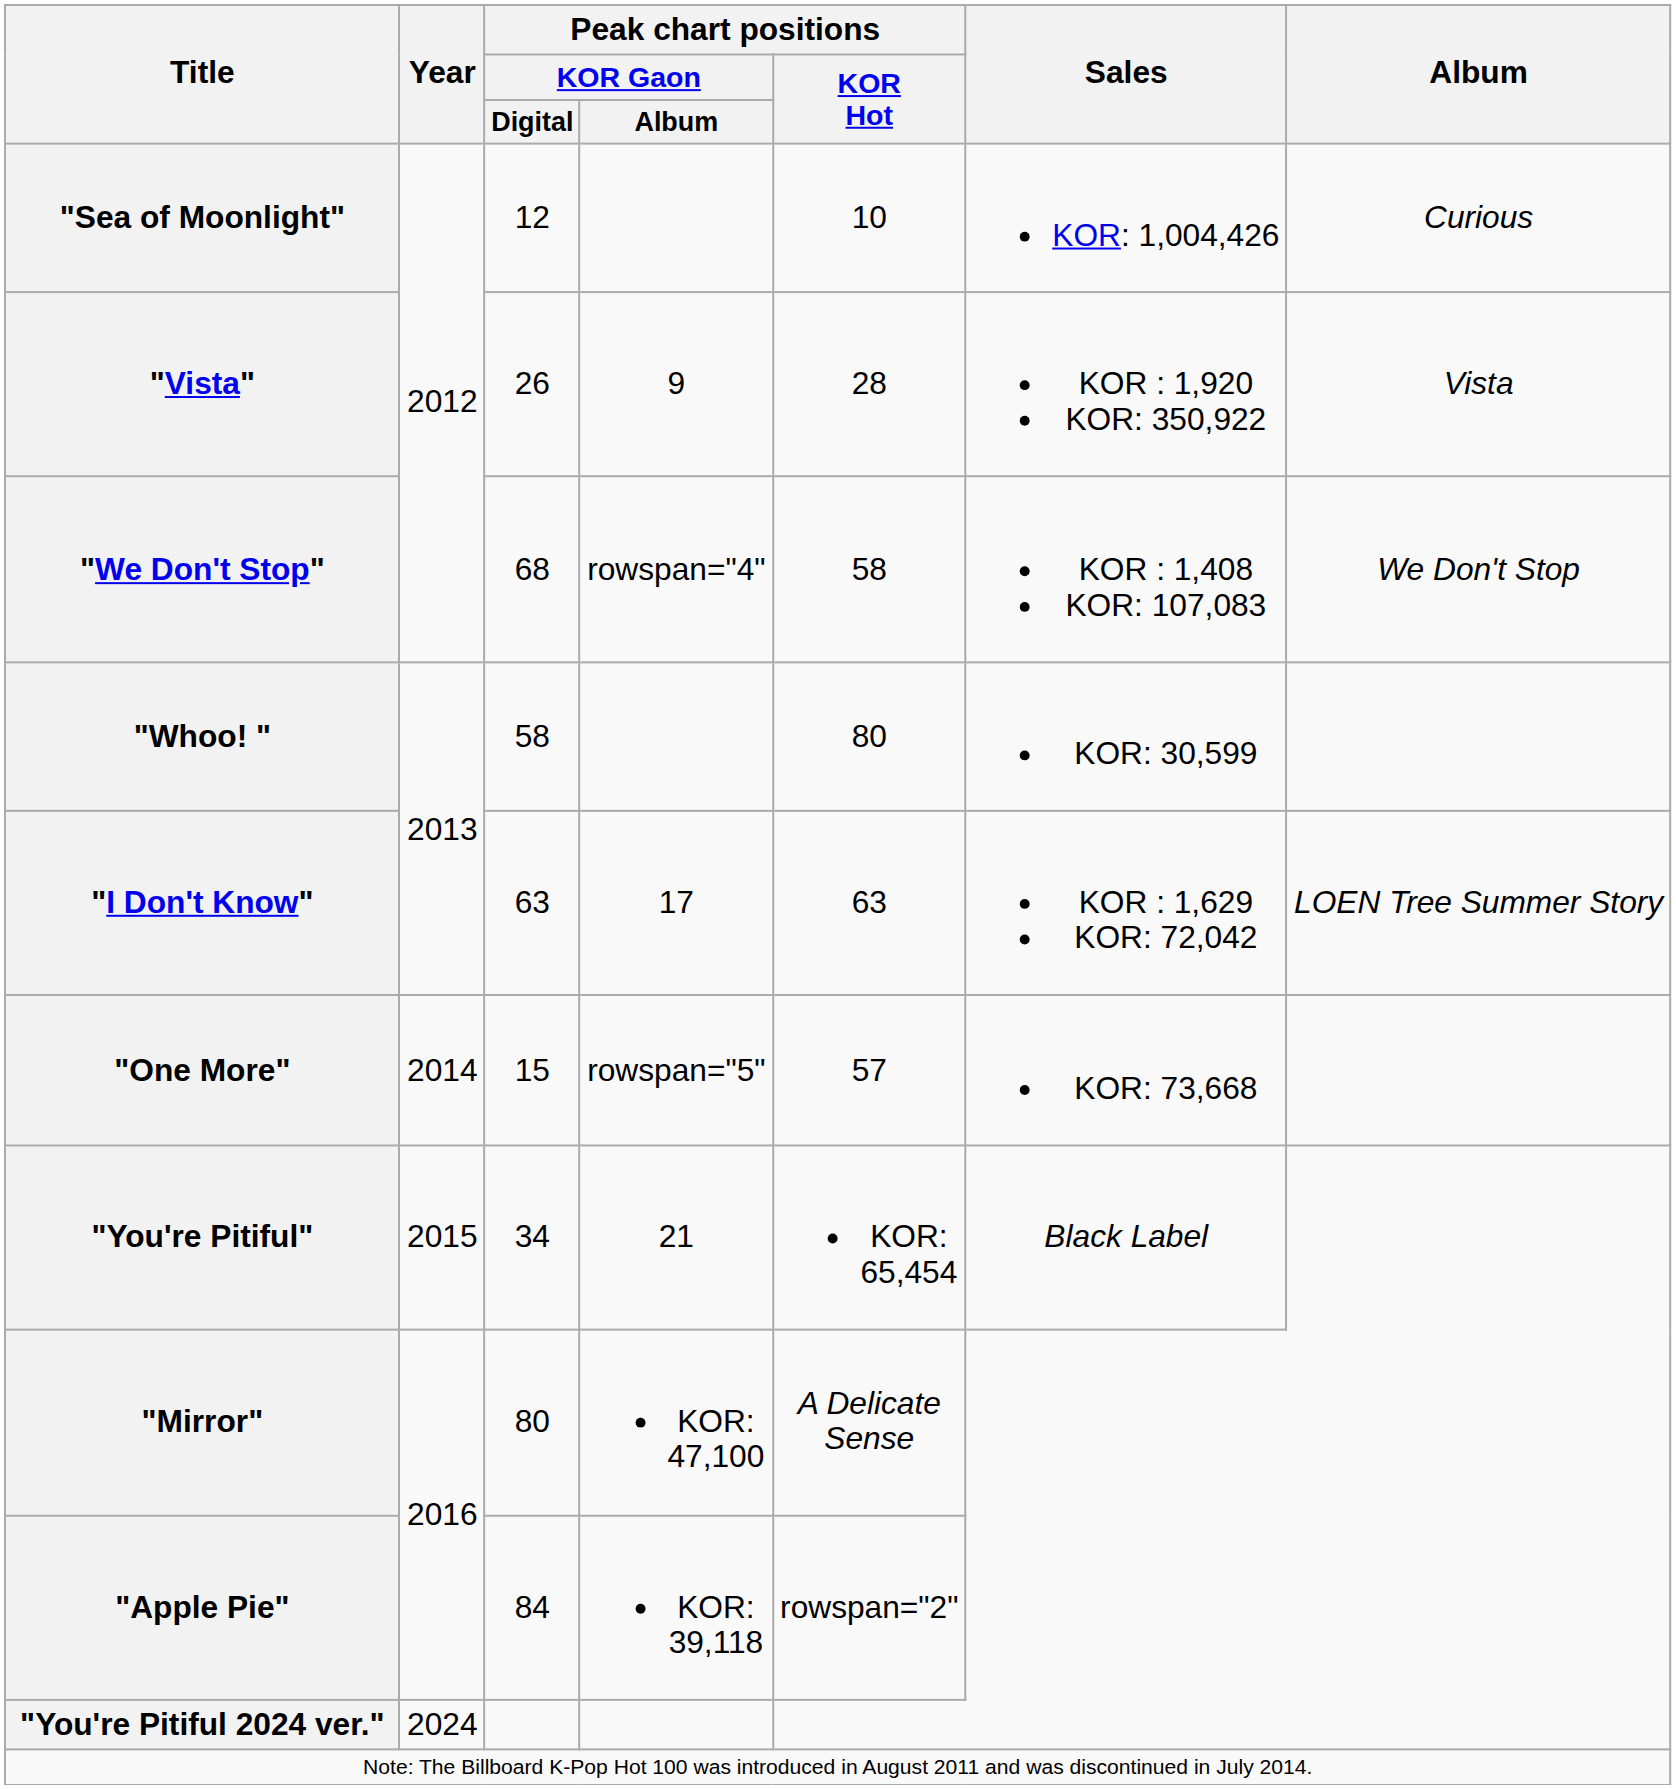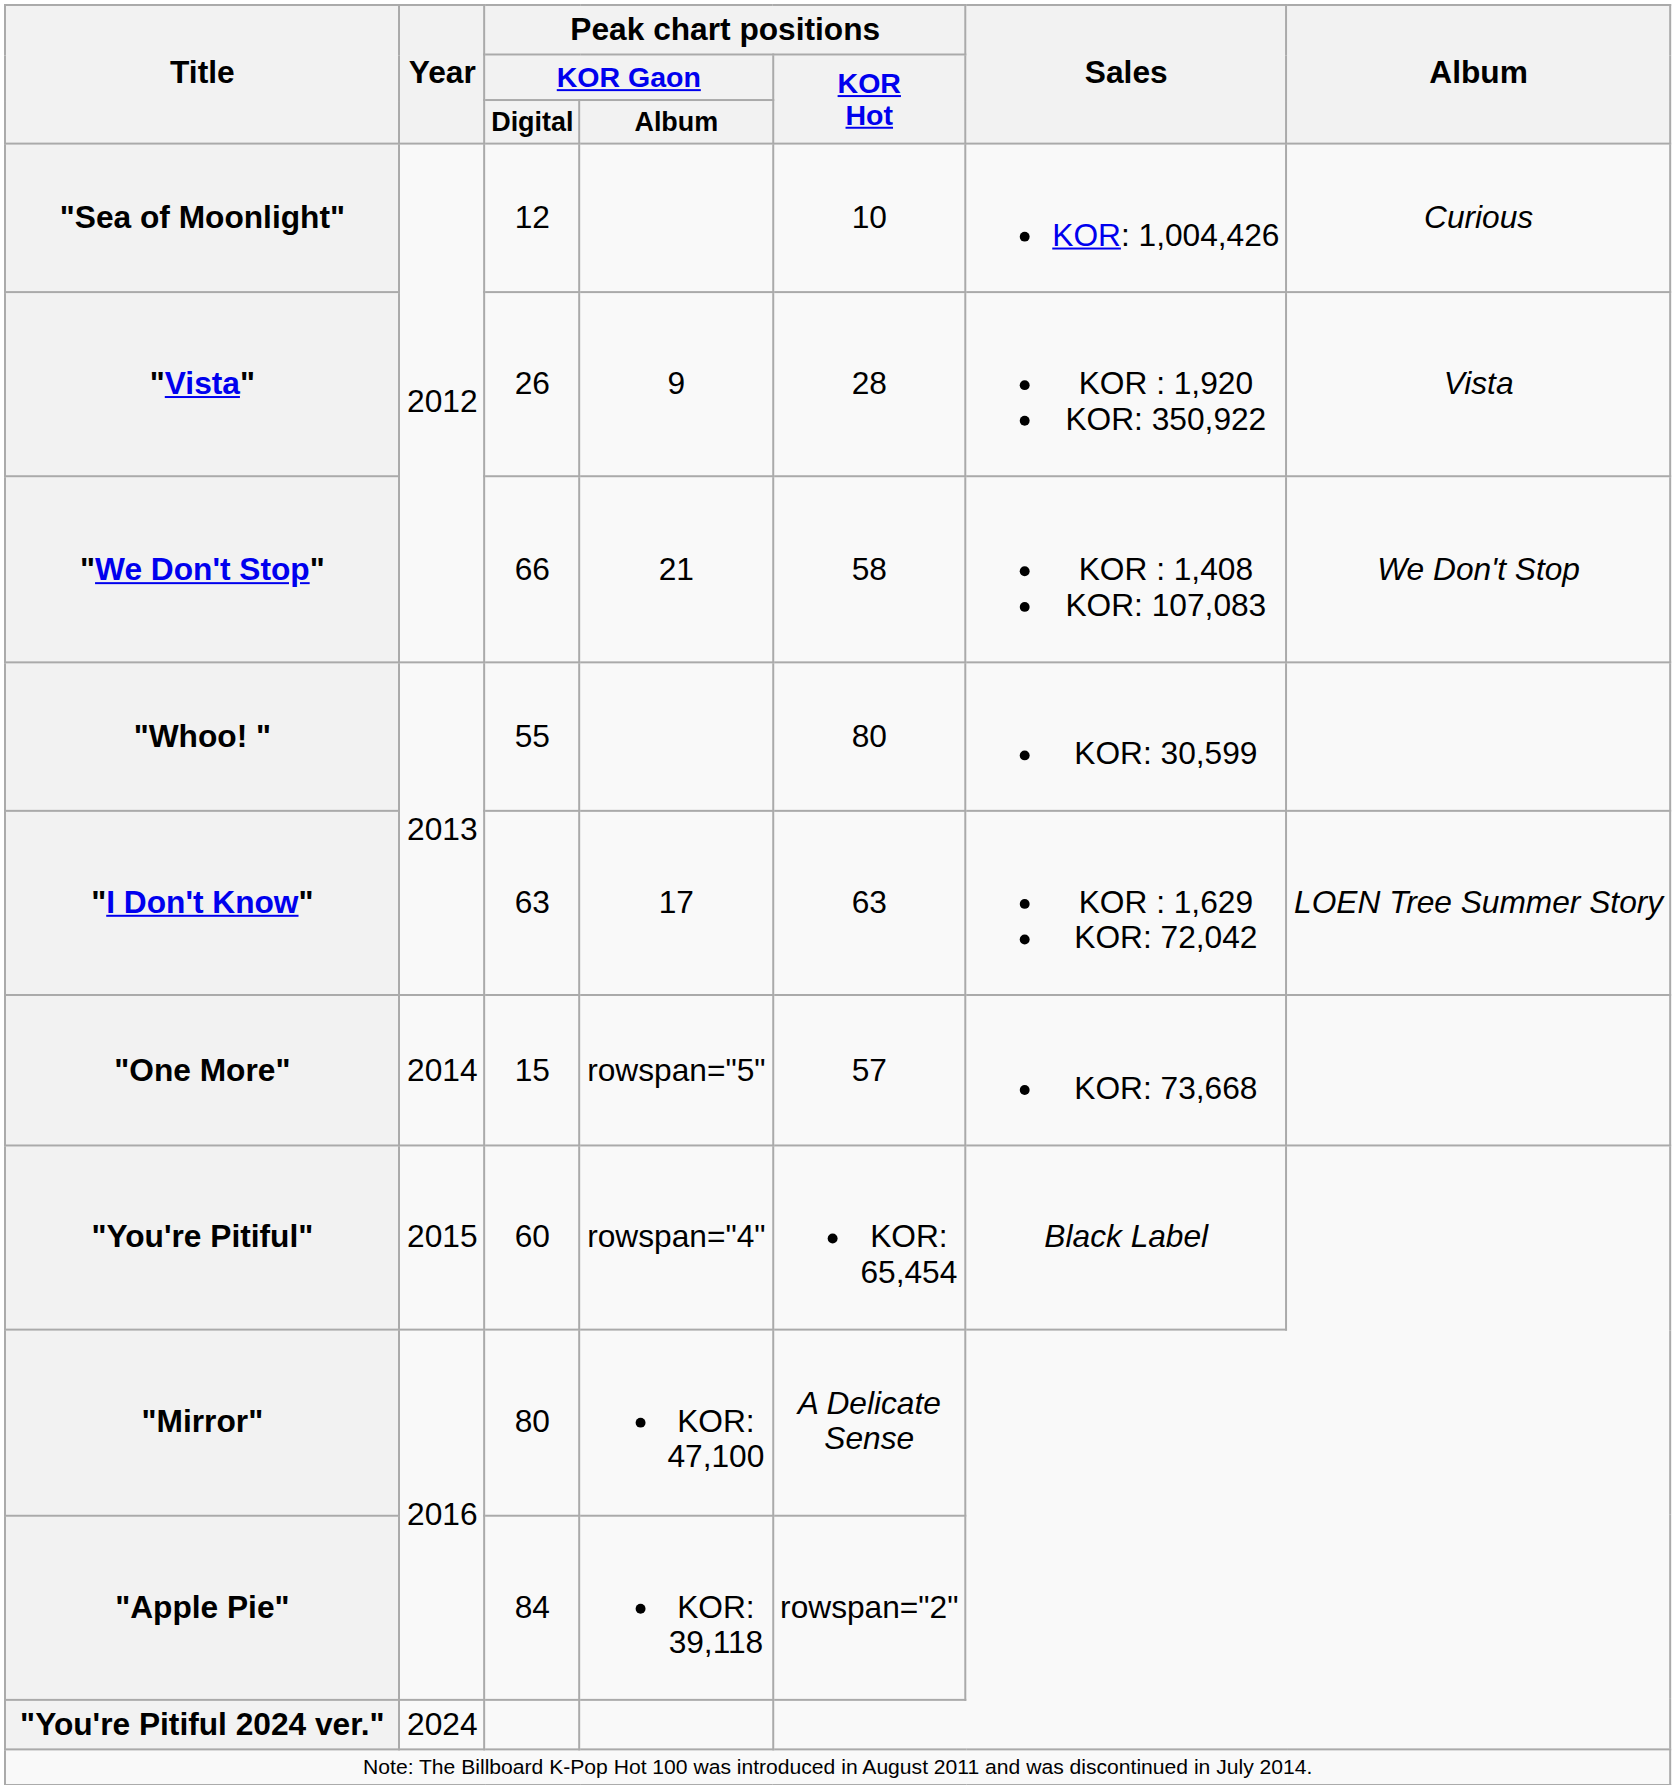(532, 568) 68 -> (532, 568) 66
(676, 568) rowspan="4" -> (676, 568) 21
(532, 735) 58 -> (532, 735) 55
(532, 1237) 34 -> (532, 1237) 60
(676, 1237) 21 -> (676, 1237) rowspan="4"
